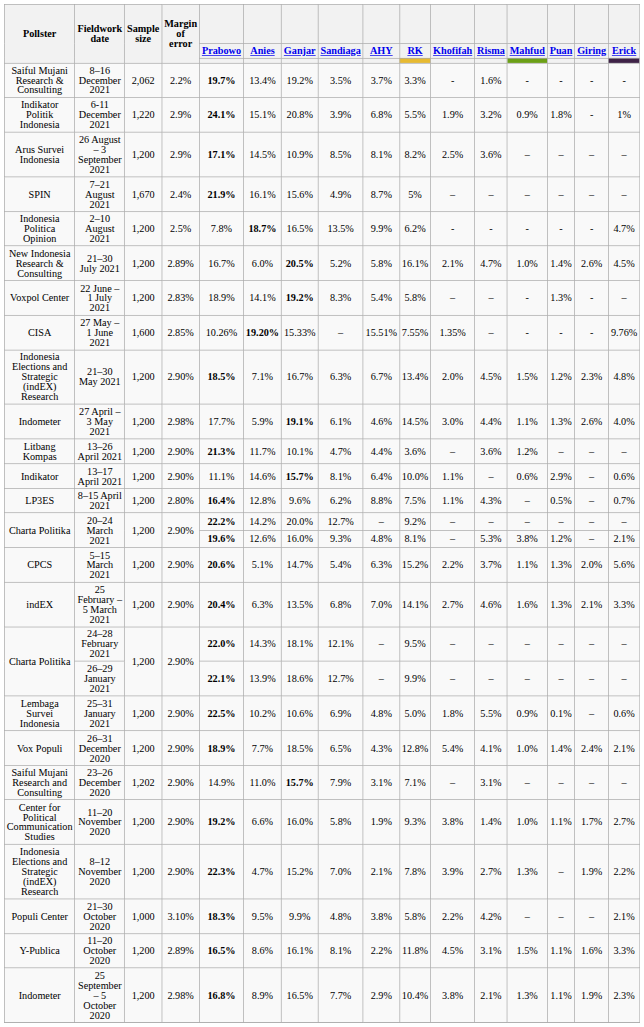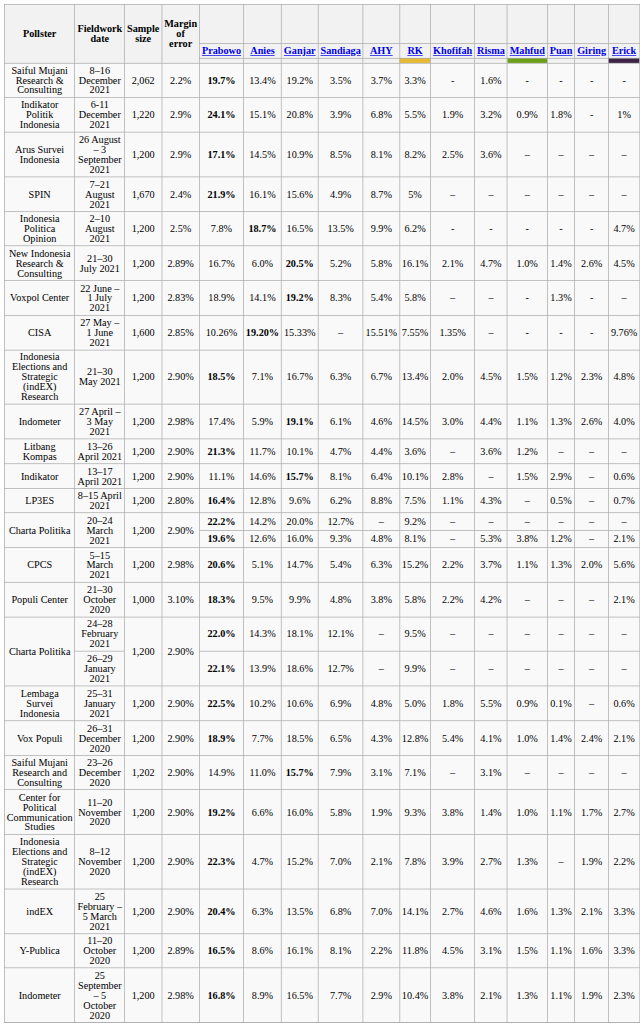(221, 422) 17.7% -> (221, 422) 17.4%
(415, 476) 10.0% -> (415, 476) 10.1%
(453, 476) 1.1% -> (453, 476) 2.8%
(527, 476) 0.6% -> (527, 476) 1.5%
(181, 565) 2.90% -> (181, 565) 2.98%
rows swapped: (40, 605) <-> (40, 916)
